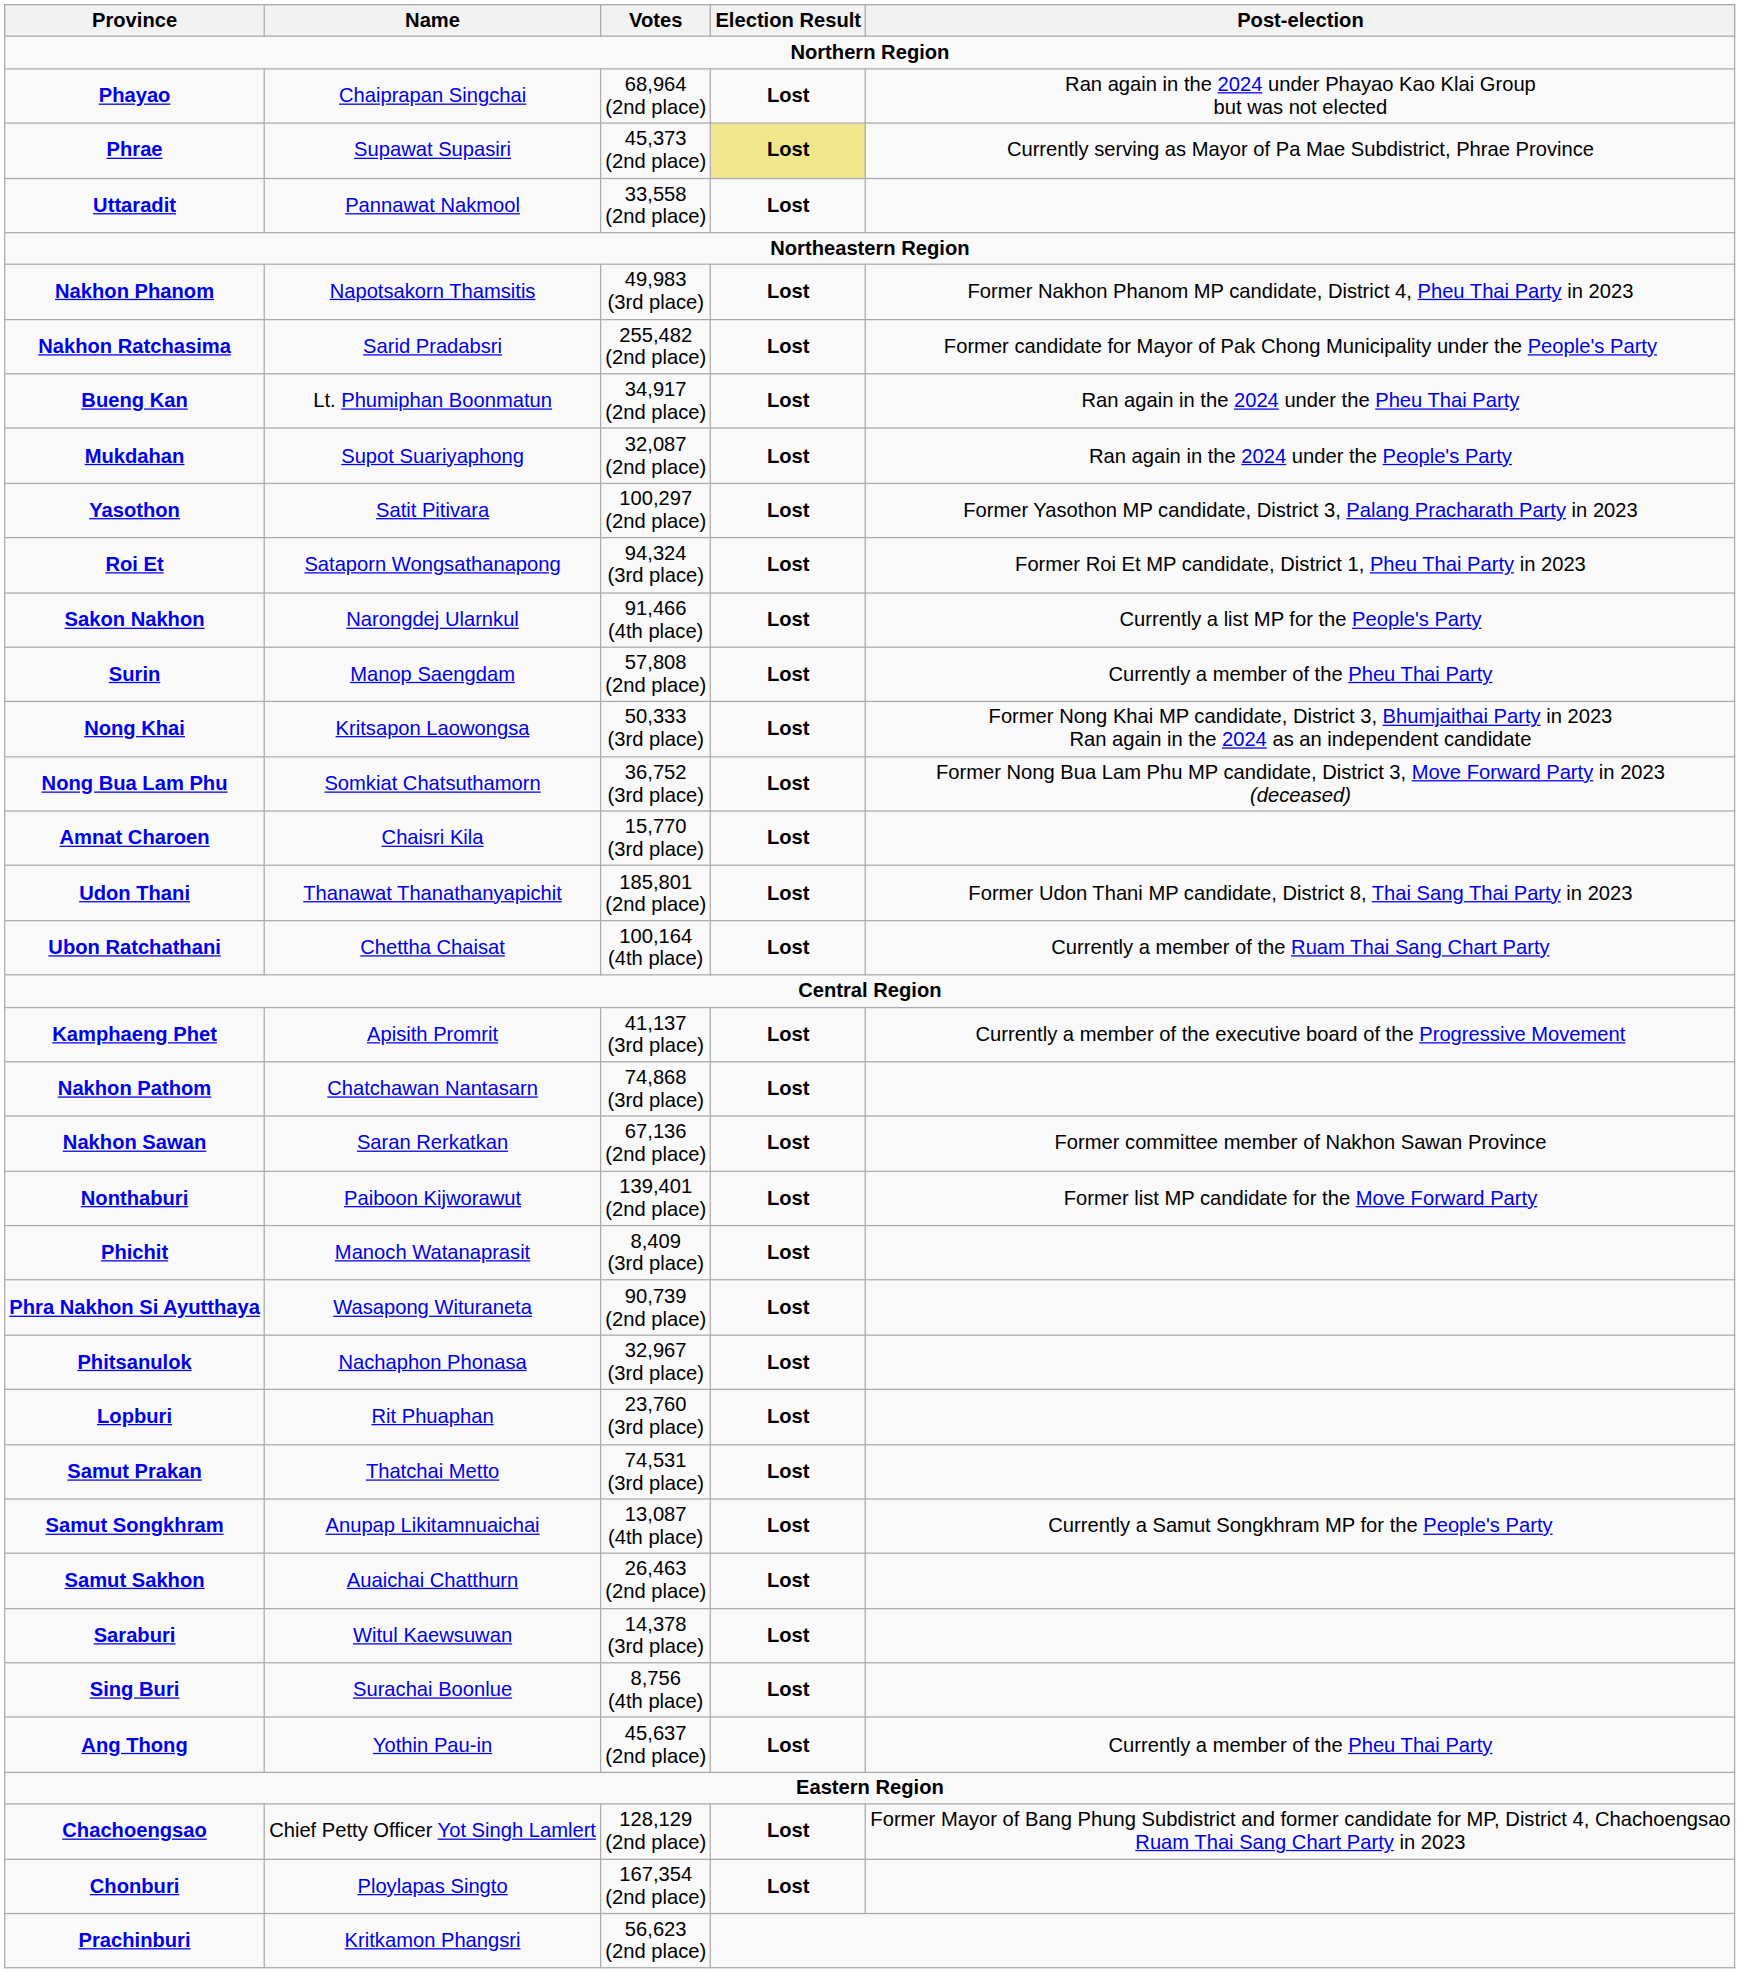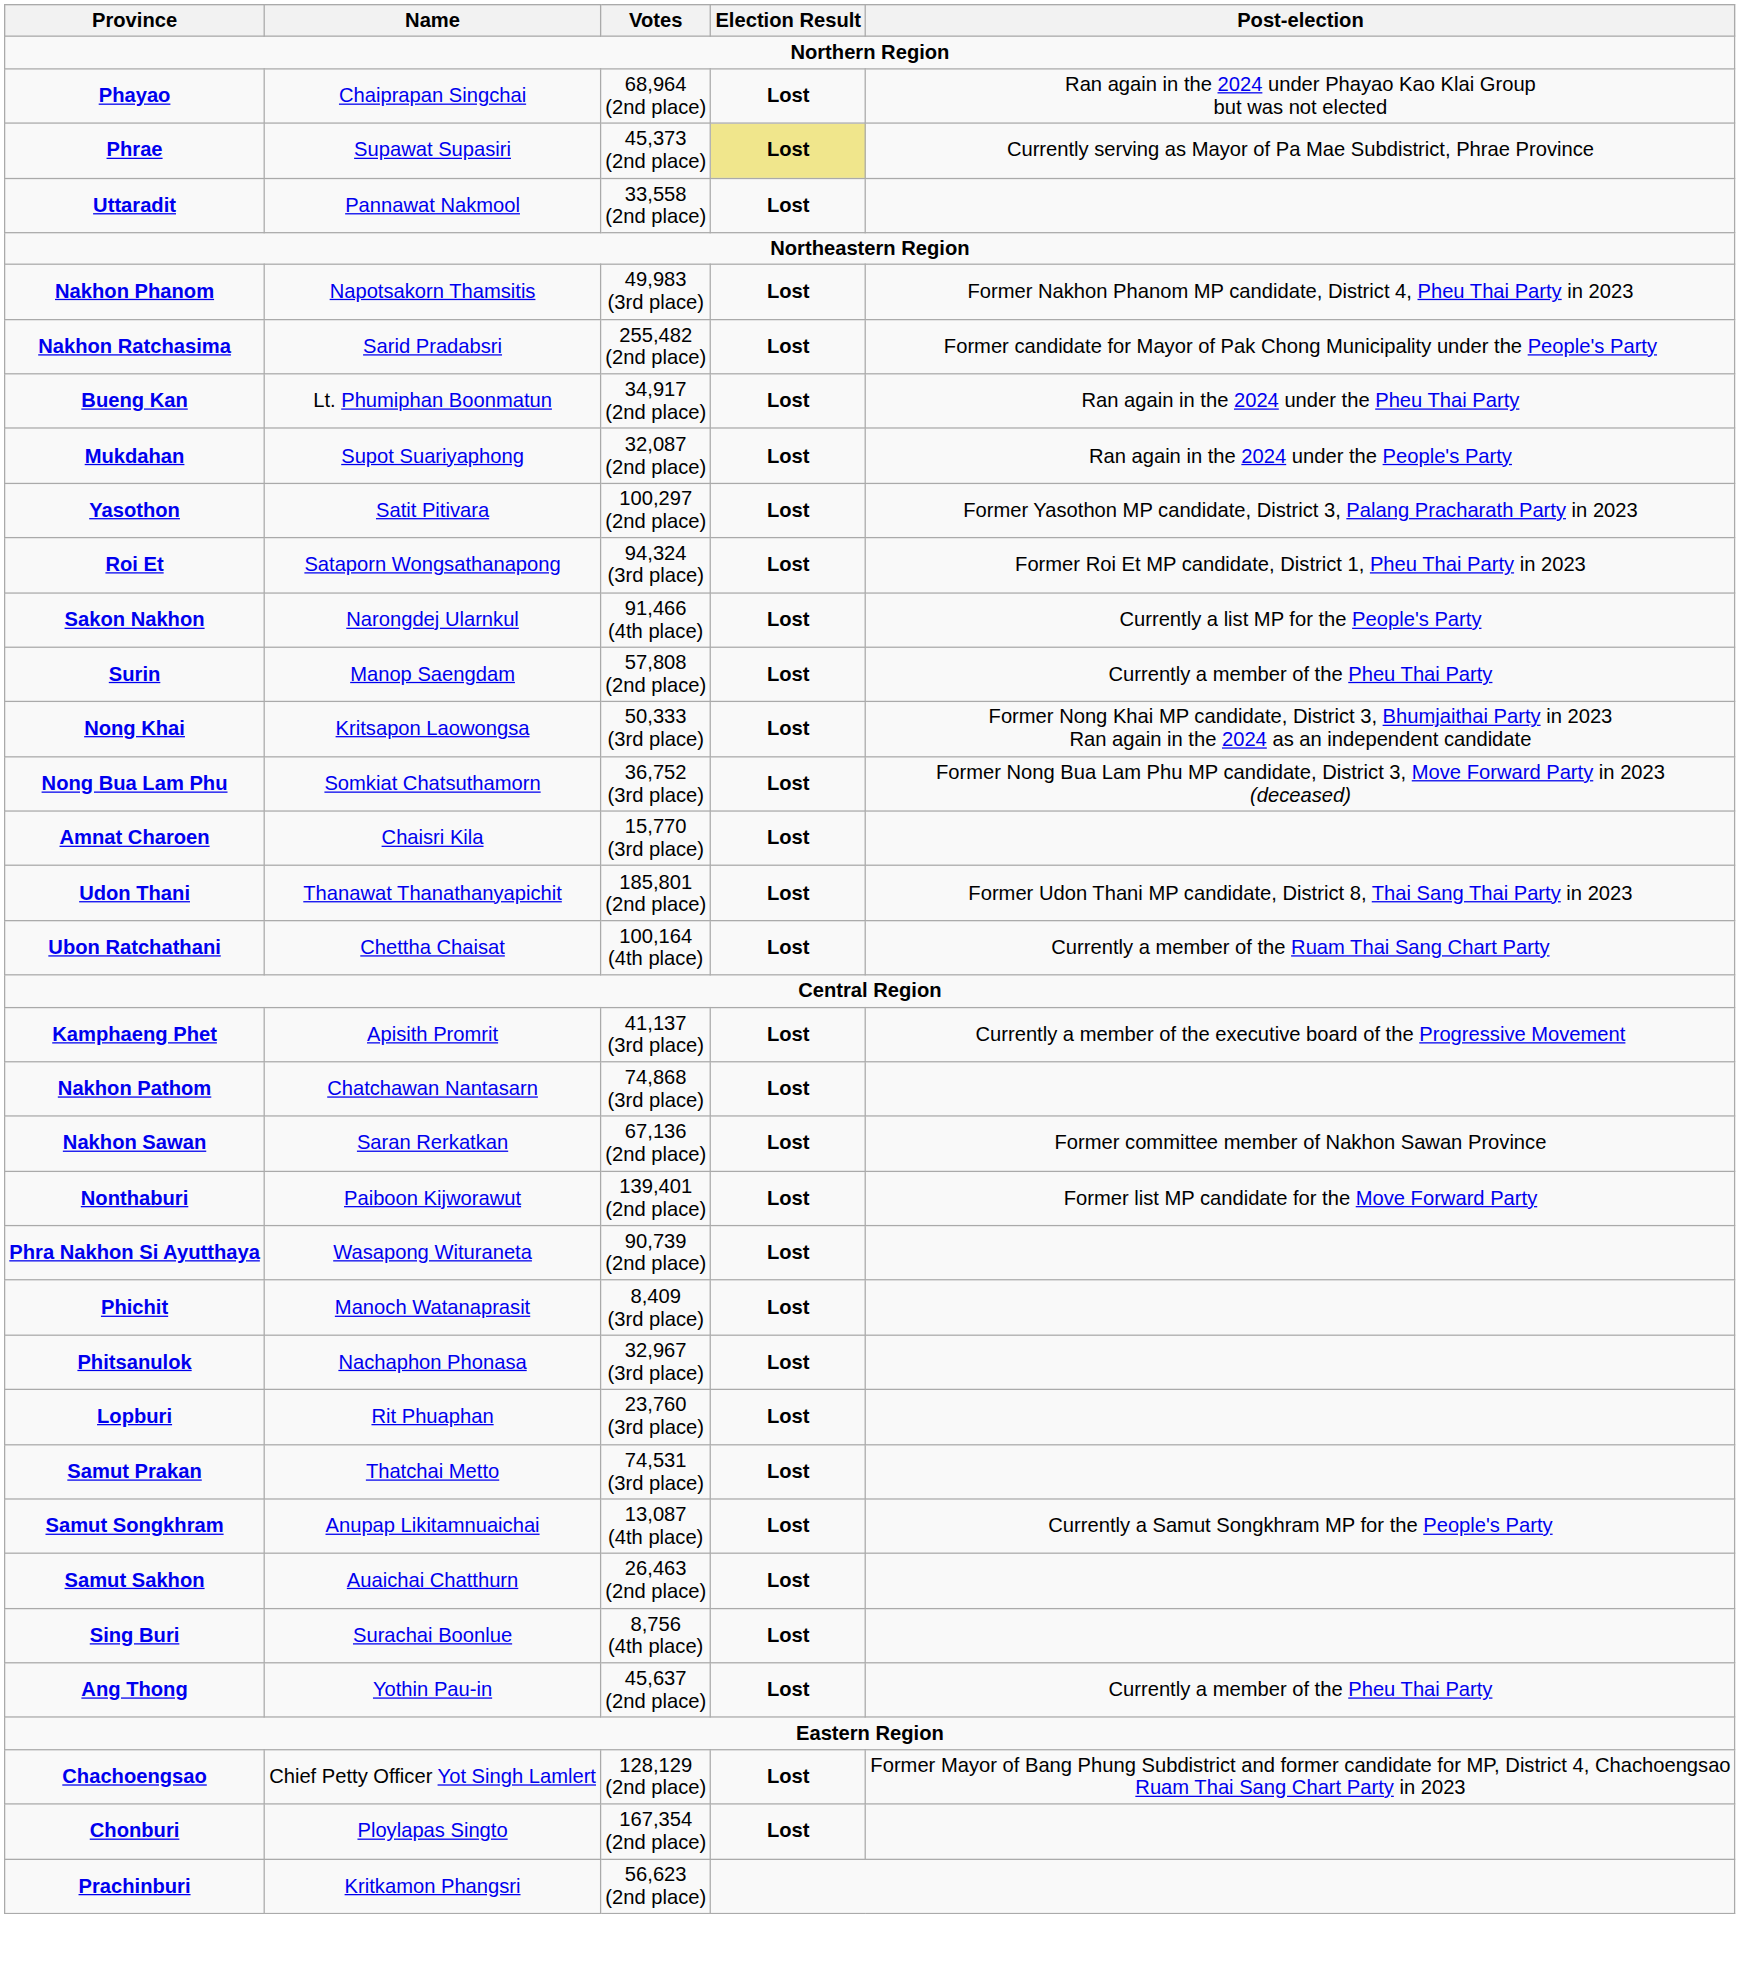rows swapped: (135, 1307) <-> (135, 1252)
- row: (135, 1635)
